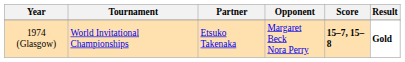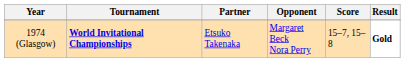(105, 39) normal -> (106, 39) bold
(345, 39) bold -> (347, 39) normal
